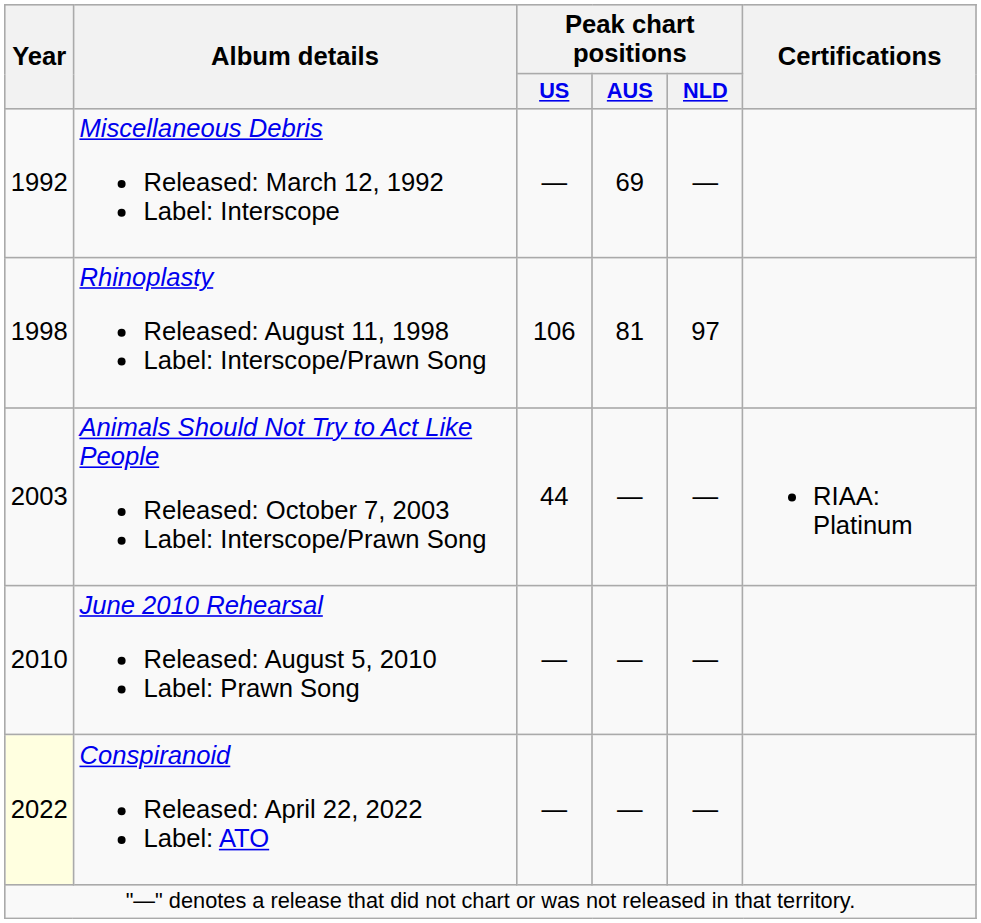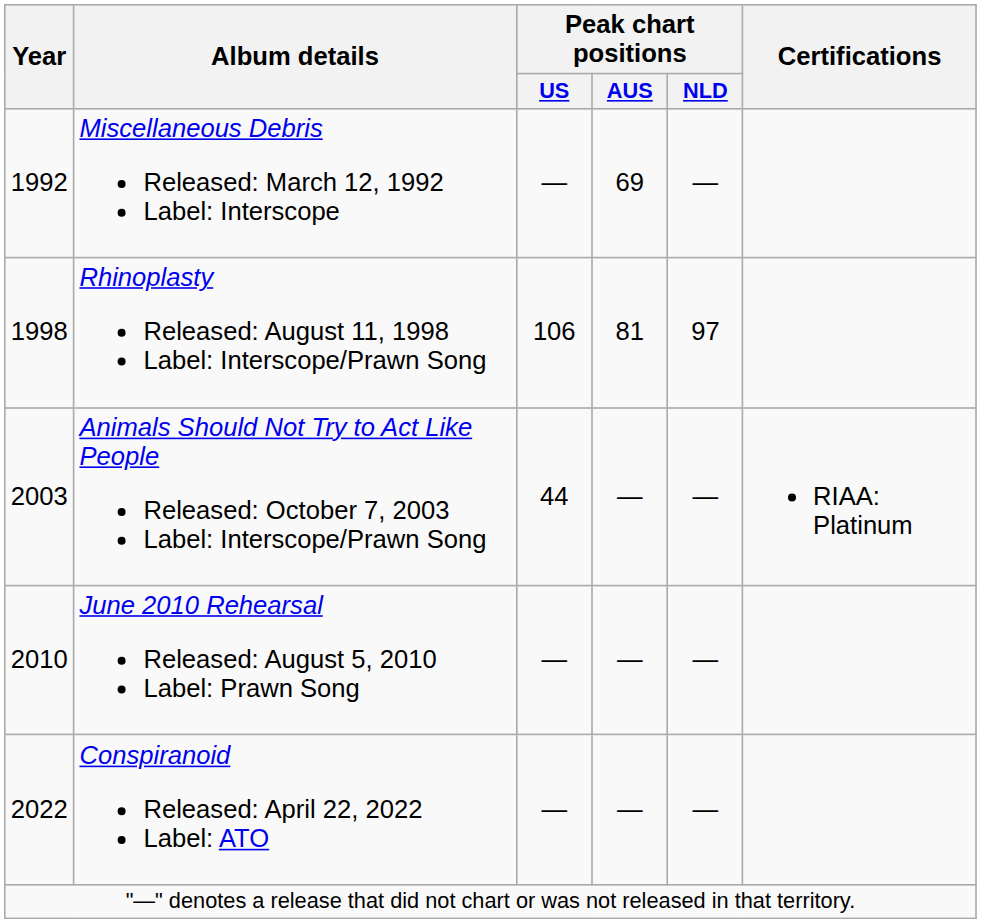(39, 809) lightyellow background -> (39, 809) no background
